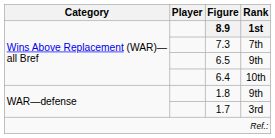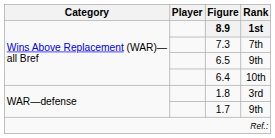(256, 94) 9th -> (256, 94) 3rd
(256, 110) 3rd -> (256, 110) 9th
